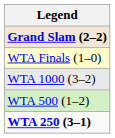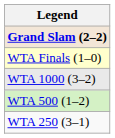(49, 122) bold -> (48, 122) normal
